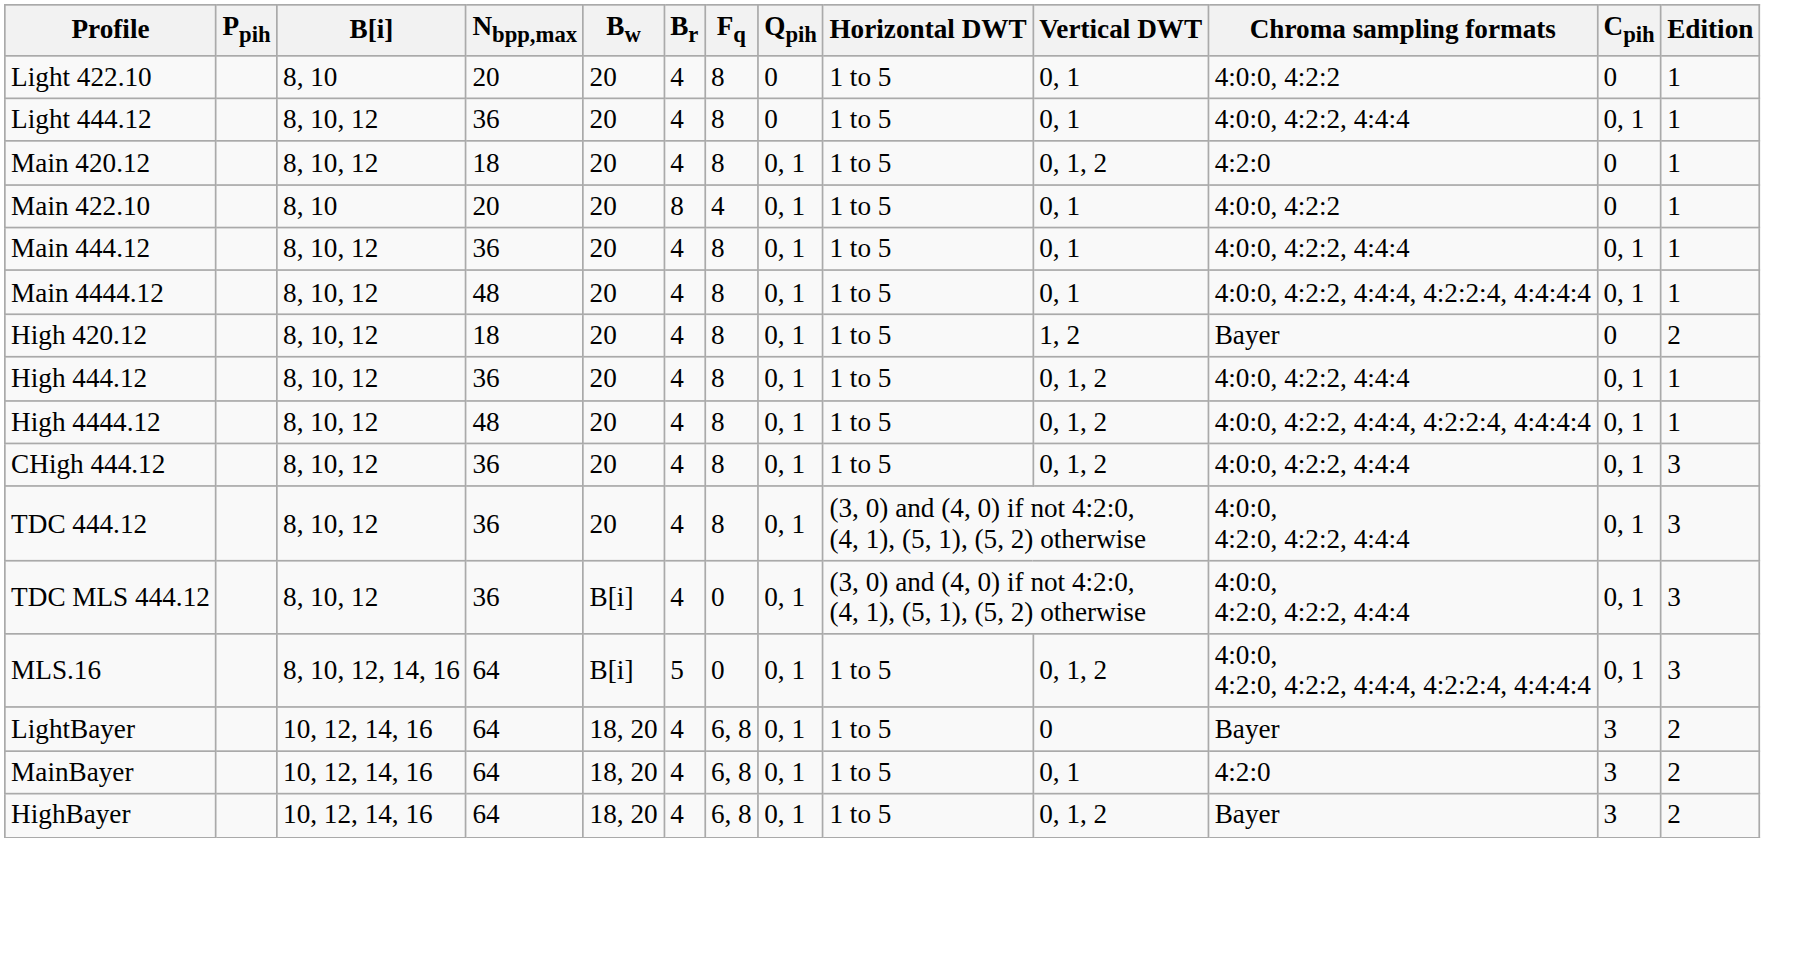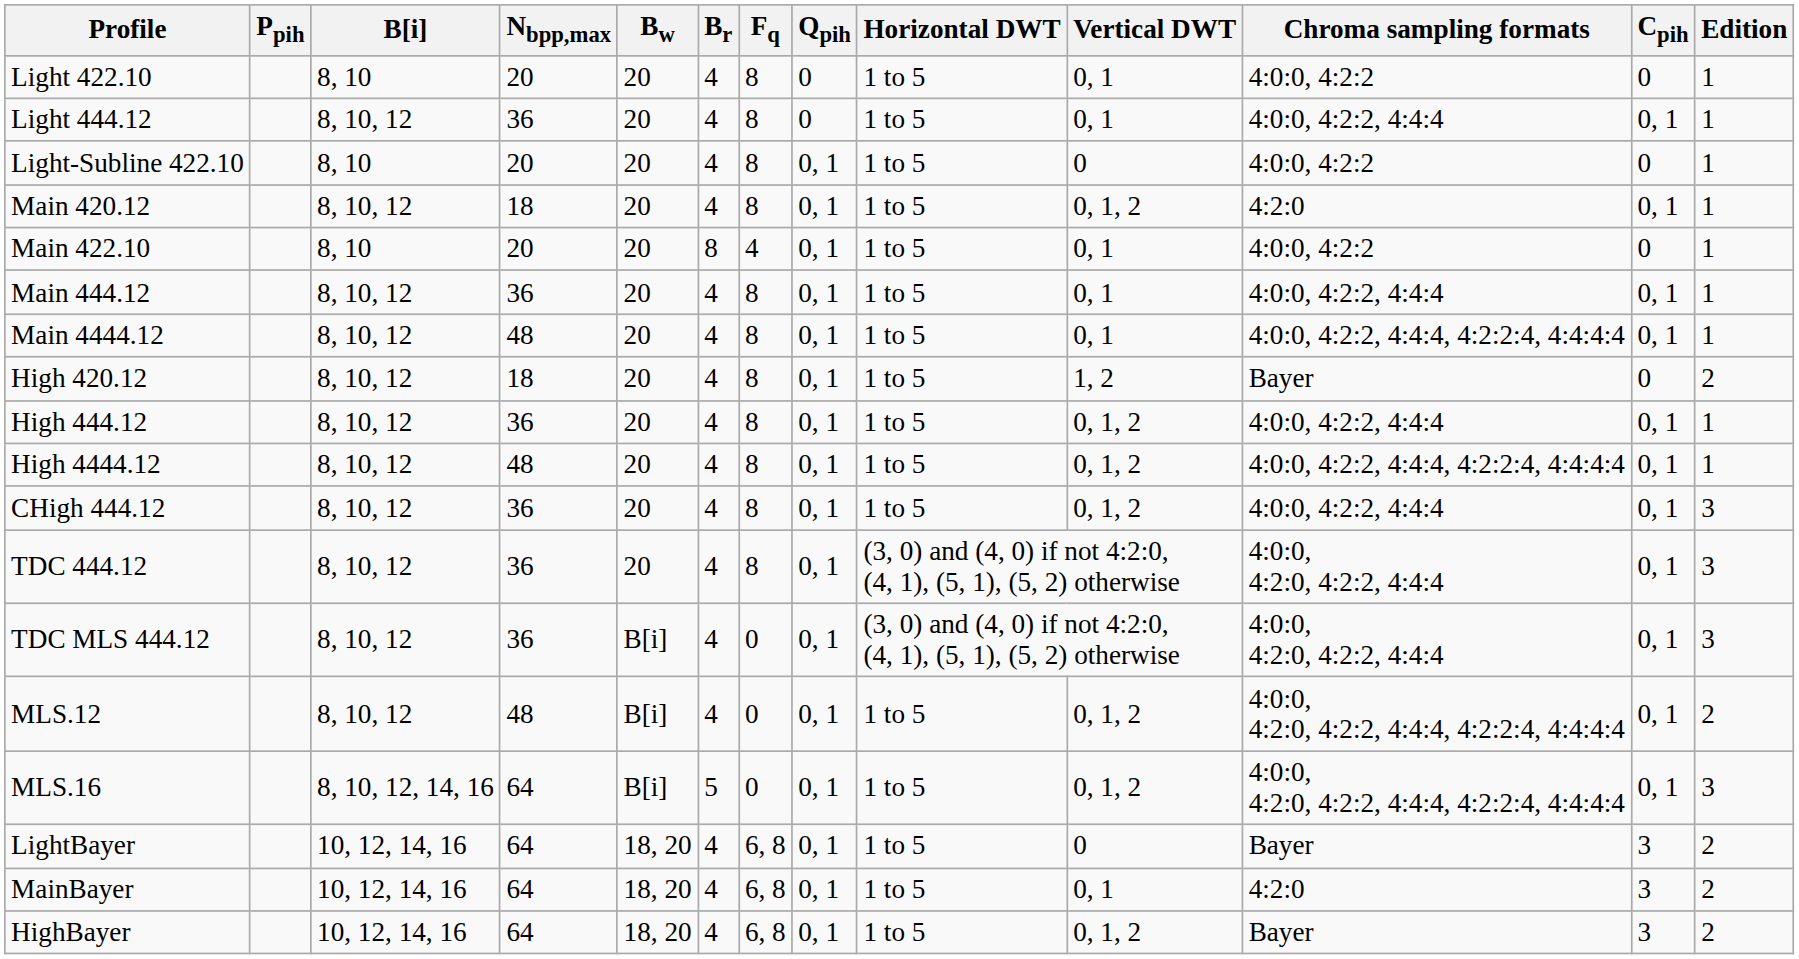+ row: (127, 162)
(1610, 162) 0 -> (1658, 205) 0, 1
+ row: (56, 713)
